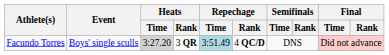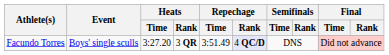(157, 43) lightgrey background -> (157, 43) no background
(216, 43) lightblue background -> (216, 43) no background
(250, 43) no background -> (250, 43) lavender background
